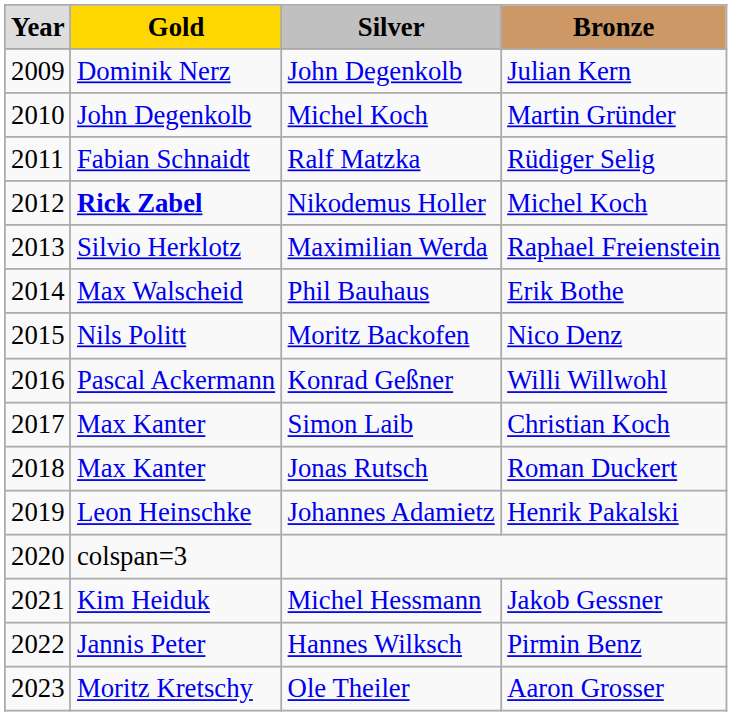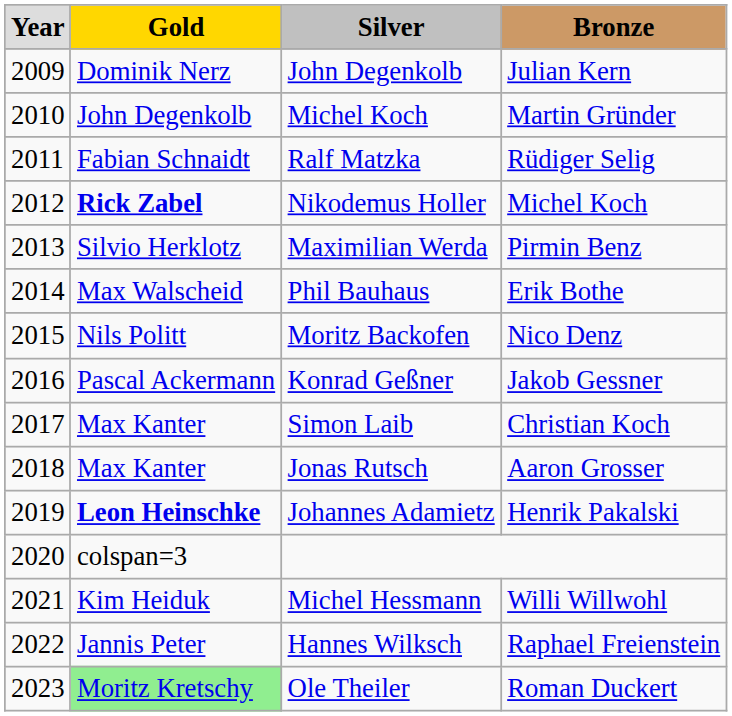(614, 247) Raphael Freienstein -> (574, 247) Pirmin Benz
(587, 379) Willi Willwohl -> (585, 379) Jakob Gessner
(592, 467) Roman Duckert -> (585, 467) Aaron Grosser
(164, 511) normal -> (169, 511) bold
(585, 600) Jakob Gessner -> (587, 600) Willi Willwohl
(574, 644) Pirmin Benz -> (614, 644) Raphael Freienstein
(165, 688) no background -> (165, 688) lightgreen background
(585, 688) Aaron Grosser -> (592, 688) Roman Duckert
